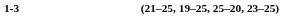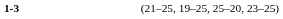(210, 8) bold -> (210, 8) normal
